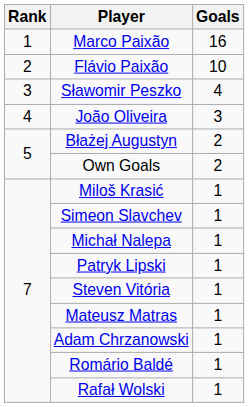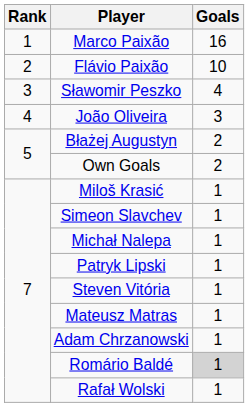(218, 365) no background -> (218, 365) lightgrey background
